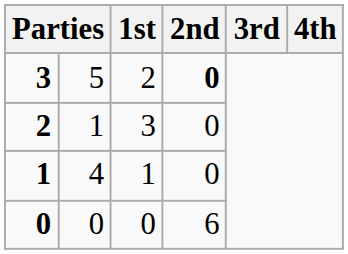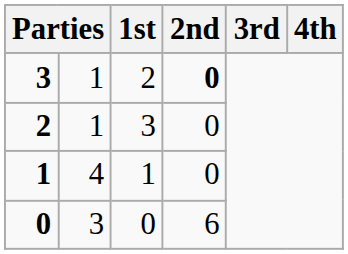(96, 77) 5 -> (96, 77) 1
(96, 223) 0 -> (96, 223) 3
